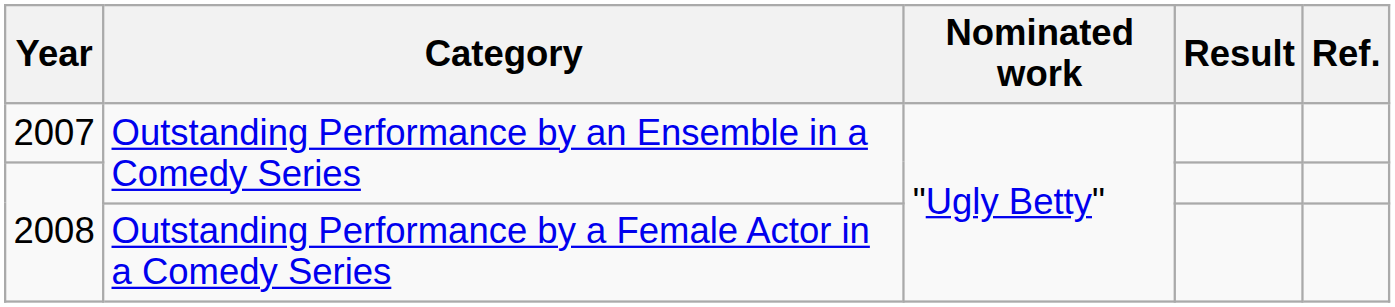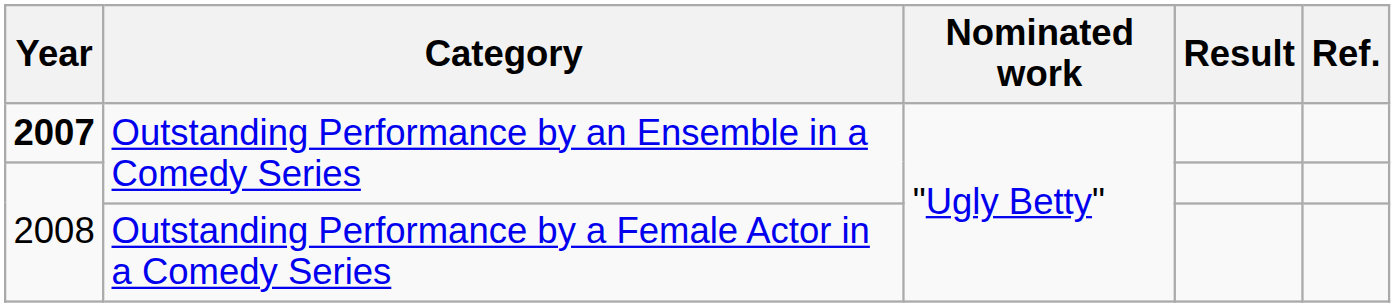(54, 132) normal -> (54, 132) bold
